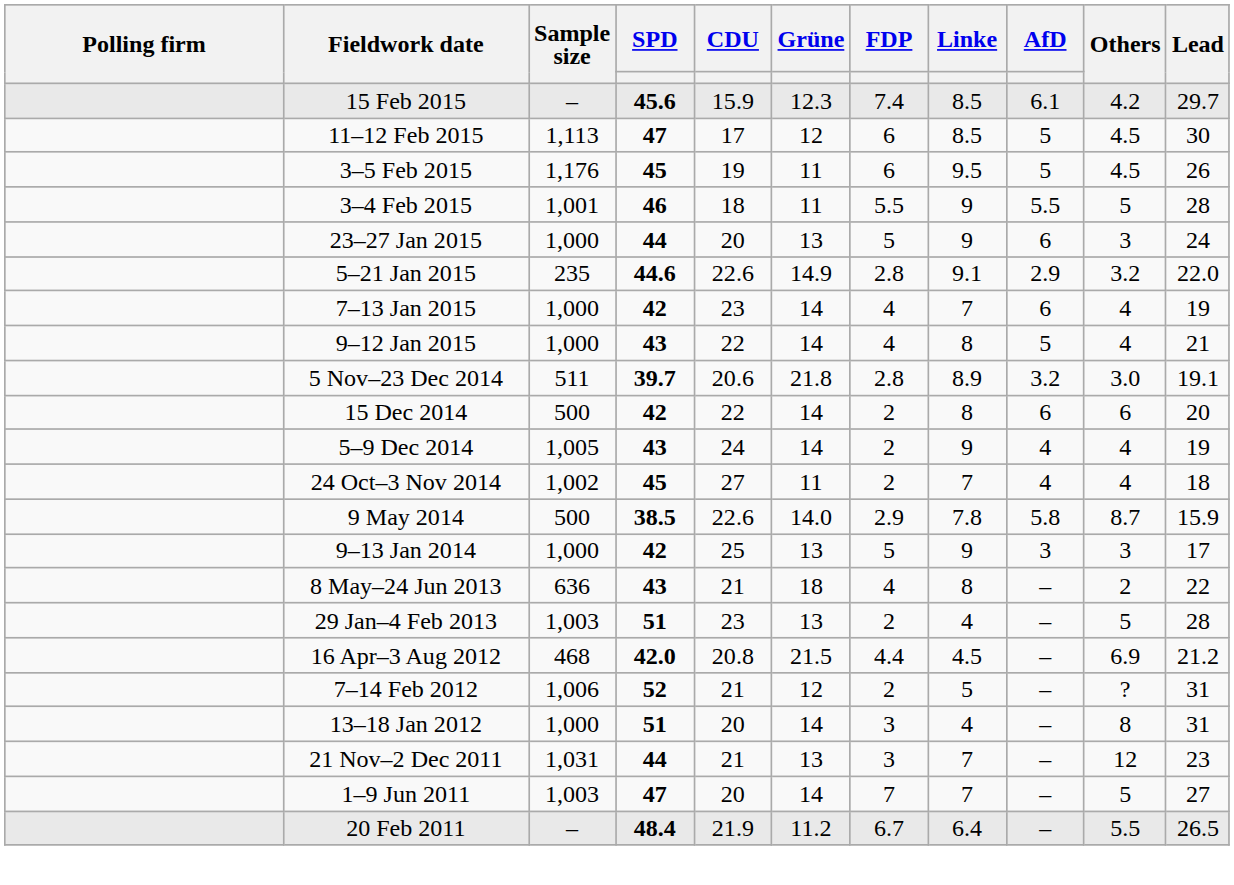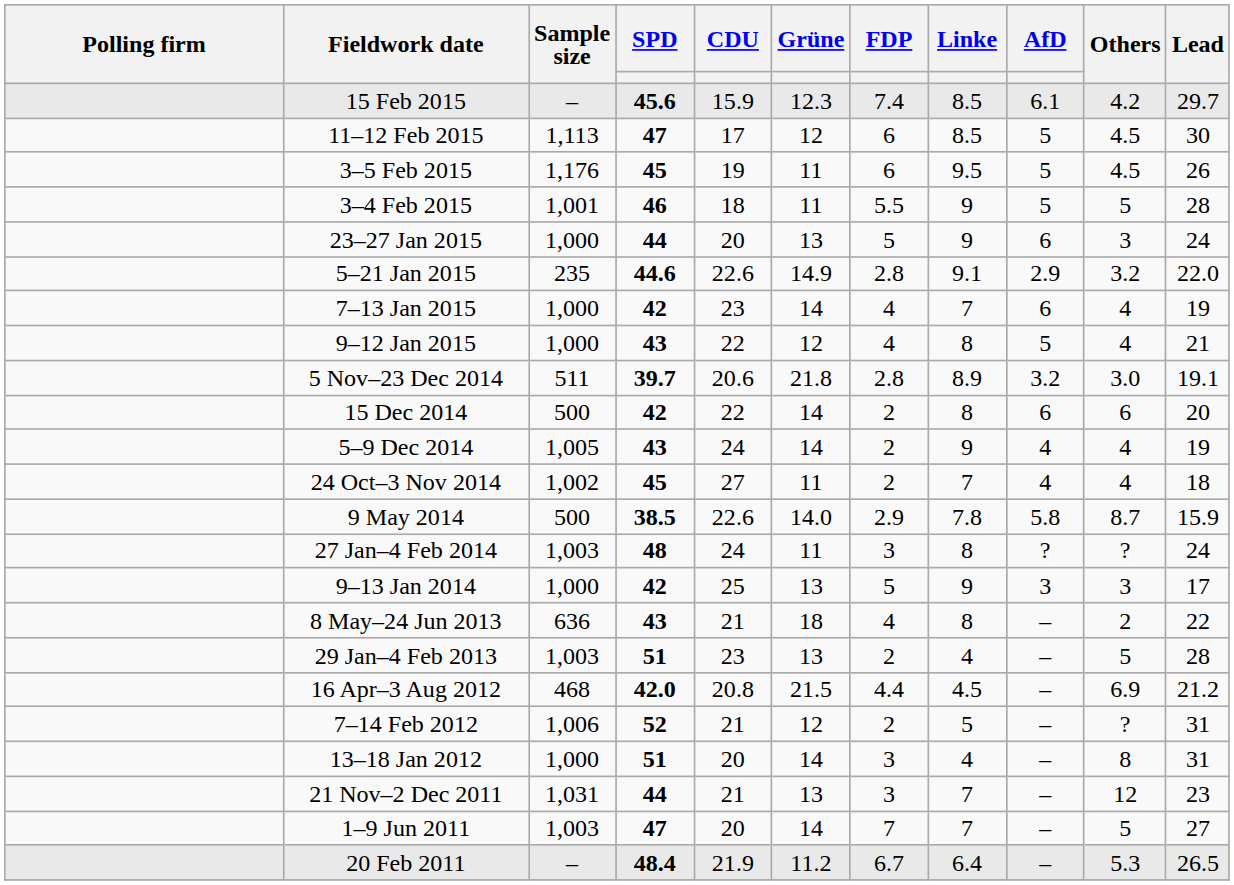(1045, 205) 5.5 -> (1045, 205) 5
(811, 343) 14 -> (811, 343) 12
+ row: (406, 551)
(1125, 828) 5.5 -> (1125, 863) 5.3
